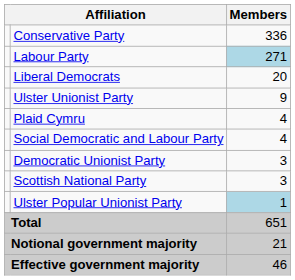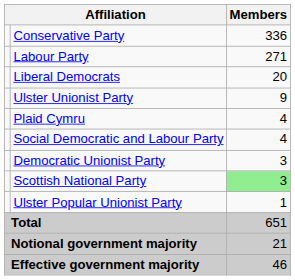(276, 56) lightblue background -> (276, 56) no background
(284, 181) no background -> (284, 181) lightgreen background
(284, 202) lightblue background -> (284, 202) no background
